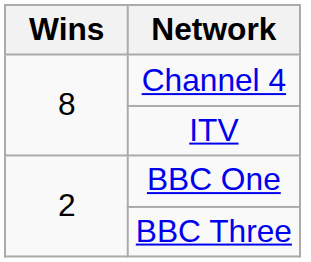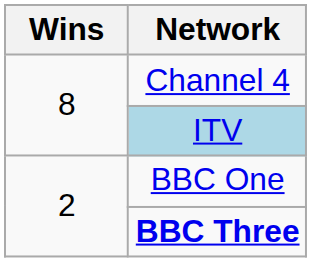(214, 130) no background -> (218, 130) lightblue background
(214, 230) normal -> (218, 230) bold
